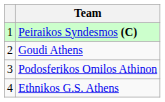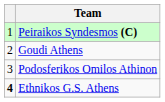(10, 87) normal -> (10, 87) bold
